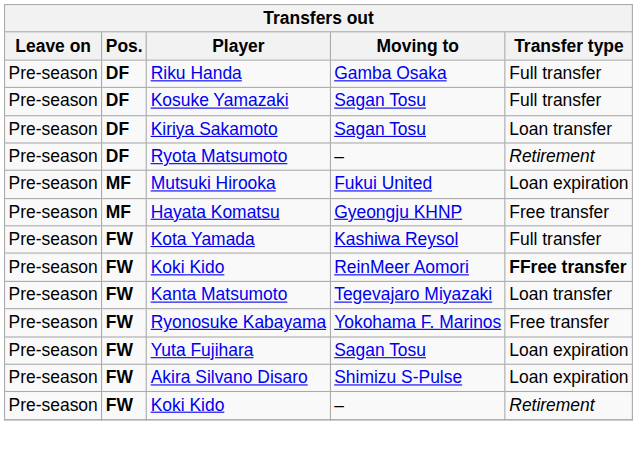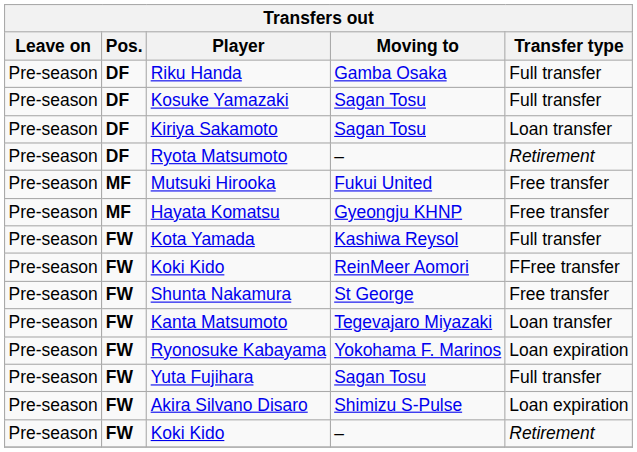(569, 184) Loan expiration -> (559, 184) Free transfer
(568, 267) bold -> (565, 267) normal
+ row: (221, 294)
(559, 322) Free transfer -> (569, 350) Loan expiration
(569, 350) Loan expiration -> (555, 377) Full transfer
